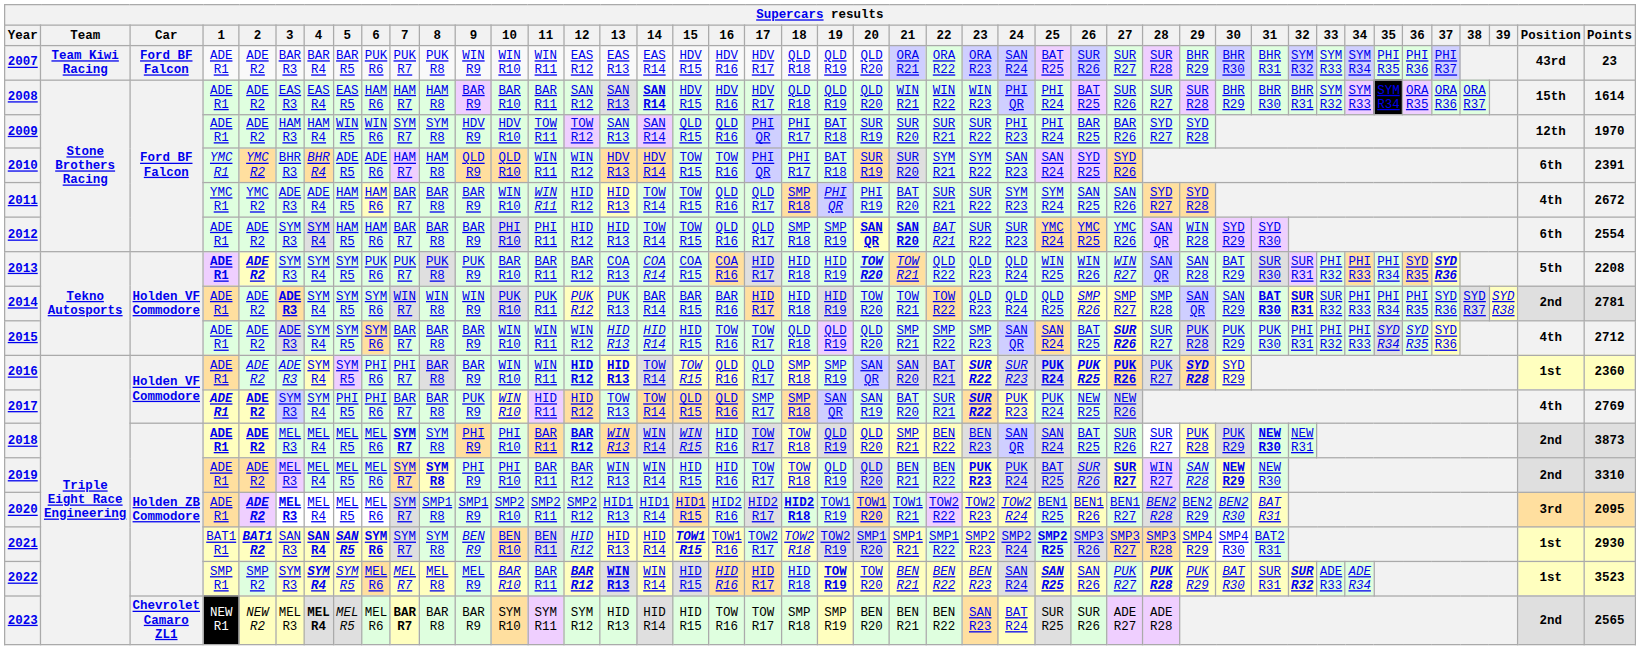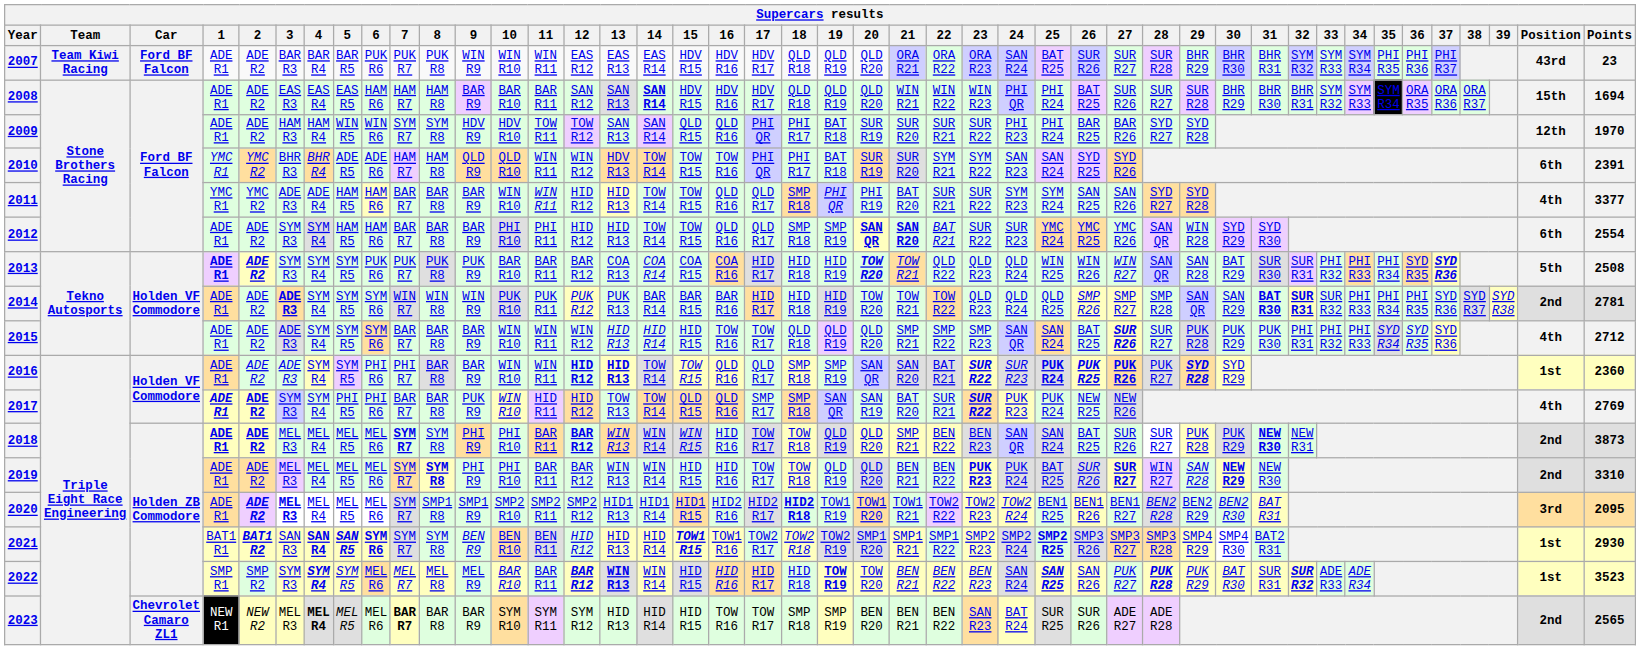(1609, 97) 1614 -> (1609, 97) 1694
(654, 165) HDV R14 -> (654, 165) TOW R14
(1609, 200) 2672 -> (1609, 200) 3377
(1609, 269) 2208 -> (1609, 269) 2508
